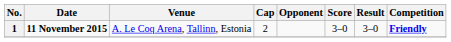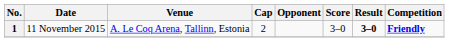(67, 28) bold -> (66, 28) normal
(371, 28) normal -> (369, 28) bold
